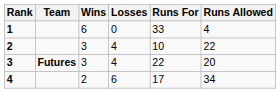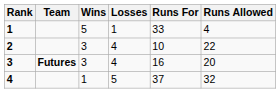(84, 29) 6 -> (84, 29) 5
(114, 29) 0 -> (114, 29) 1
(158, 63) 22 -> (158, 63) 16
(84, 79) 2 -> (84, 79) 1
(114, 79) 6 -> (114, 79) 5
(158, 79) 17 -> (158, 79) 37
(209, 79) 34 -> (209, 79) 32
